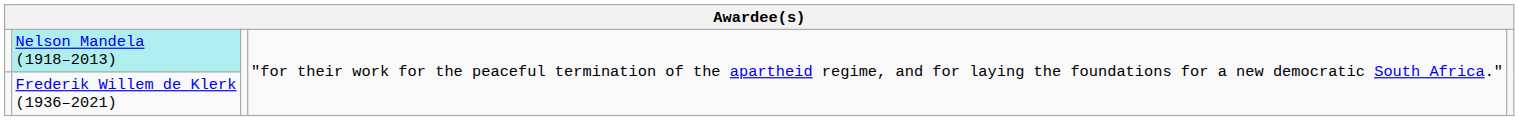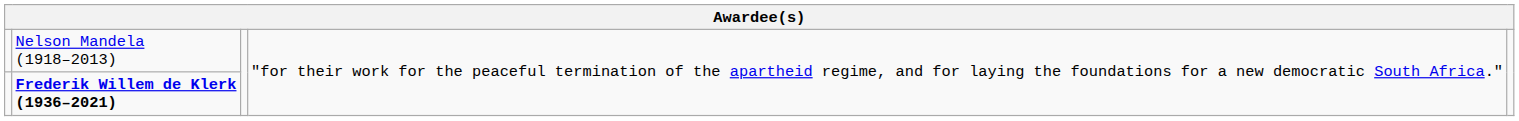(80, 51) paleturquoise background -> (80, 51) no background
(126, 94) normal -> (126, 94) bold
